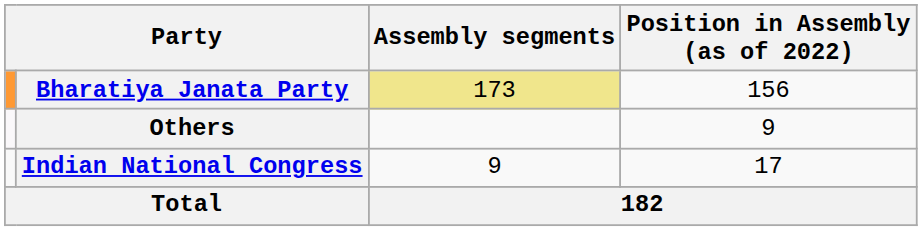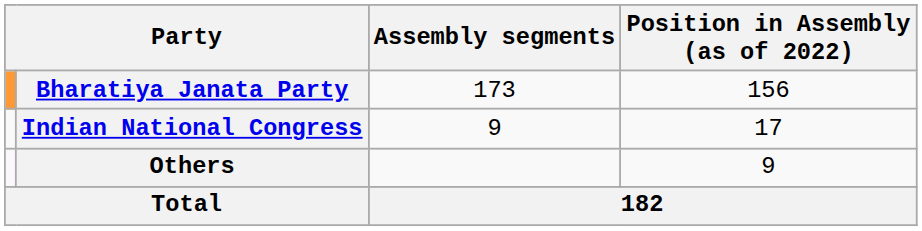(495, 90) khaki background -> (495, 90) no background
rows swapped: (192, 167) <-> (192, 129)
